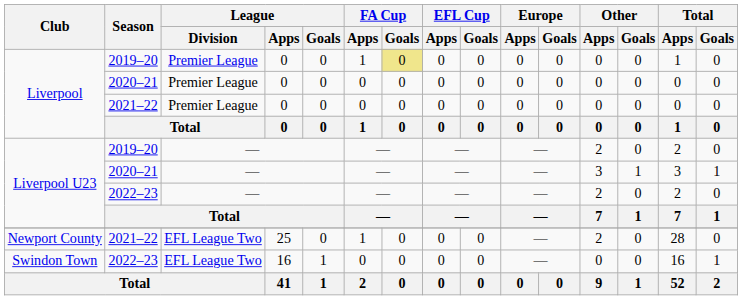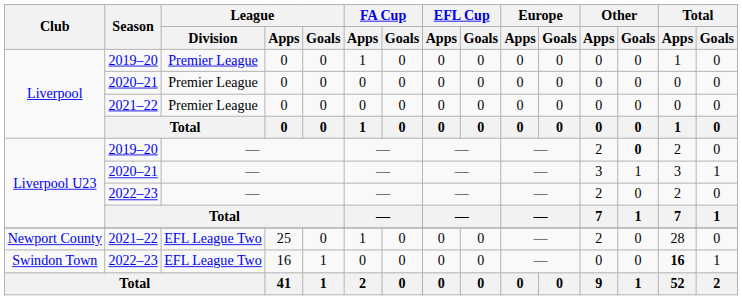(402, 60) khaki background -> (402, 60) no background
(638, 149) normal -> (638, 149) bold
(677, 261) normal -> (677, 261) bold
